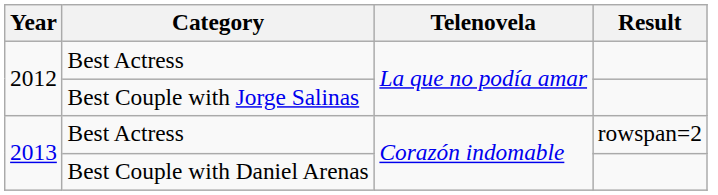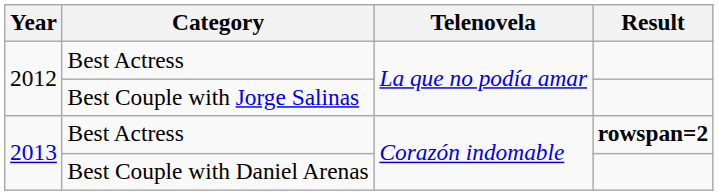(650, 134) normal -> (653, 134) bold
